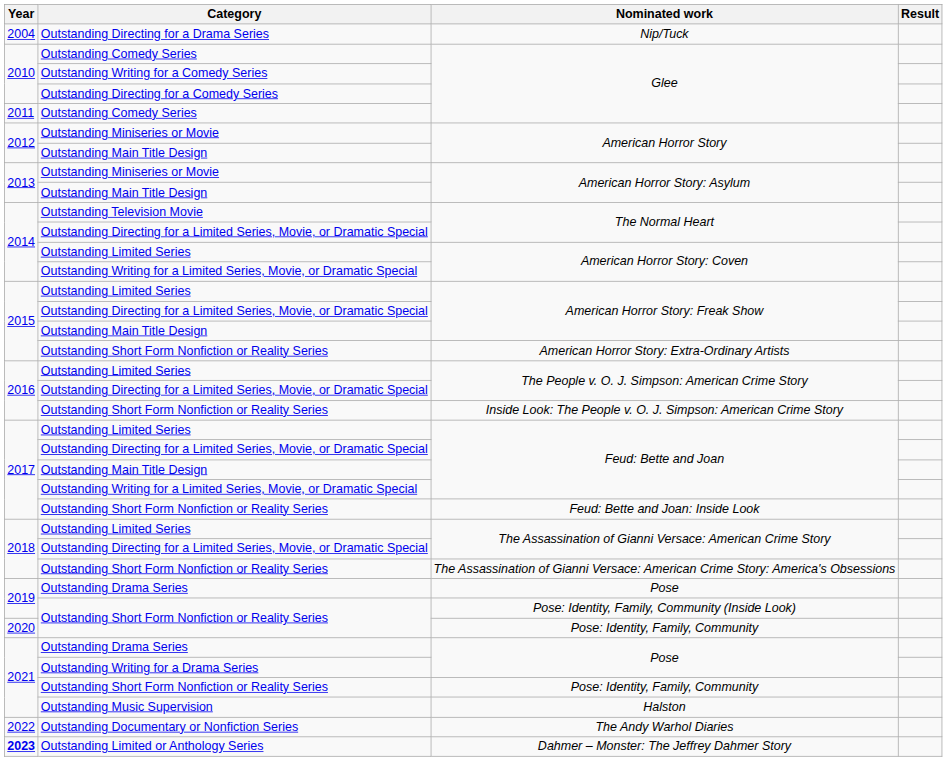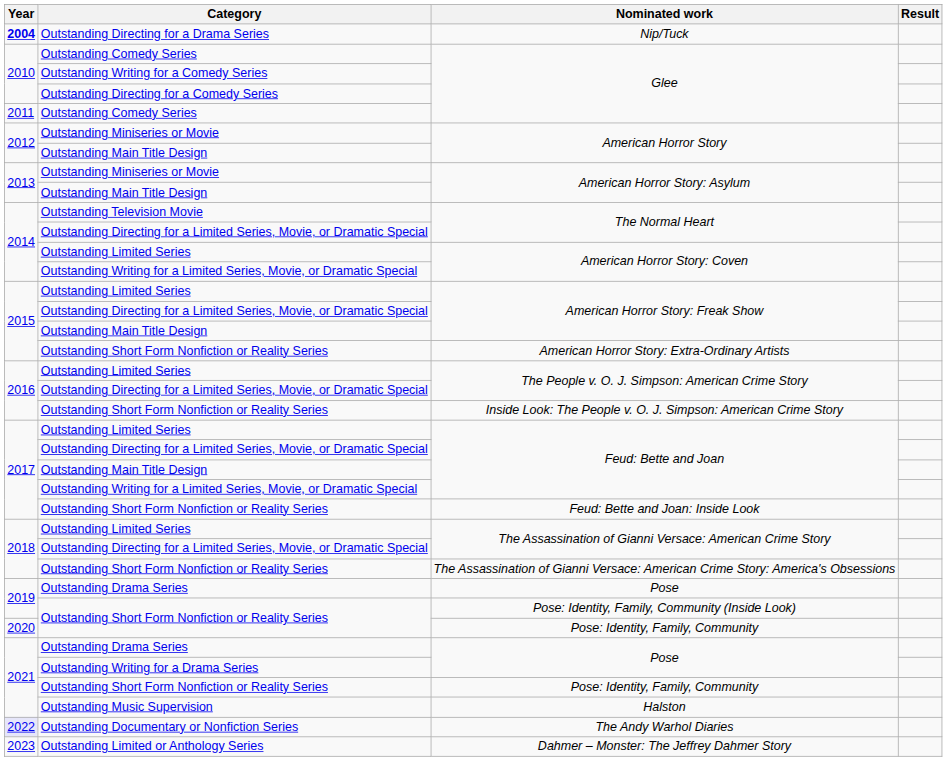(21, 34) normal -> (21, 34) bold
(21, 726) no background -> (21, 726) lavender background
(21, 746) bold -> (21, 746) normal
